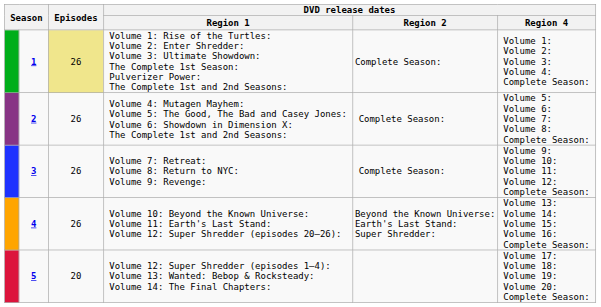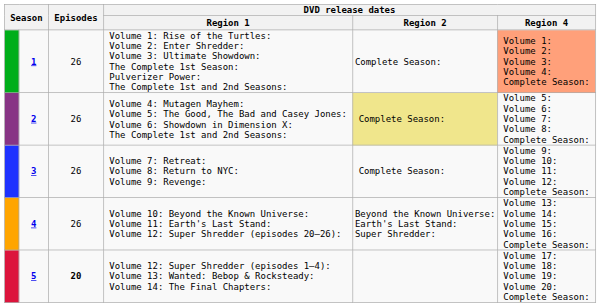(76, 61) khaki background -> (76, 61) no background
(547, 61) no background -> (547, 61) lightsalmon background
(402, 119) no background -> (402, 119) khaki background
(76, 276) normal -> (76, 276) bold
